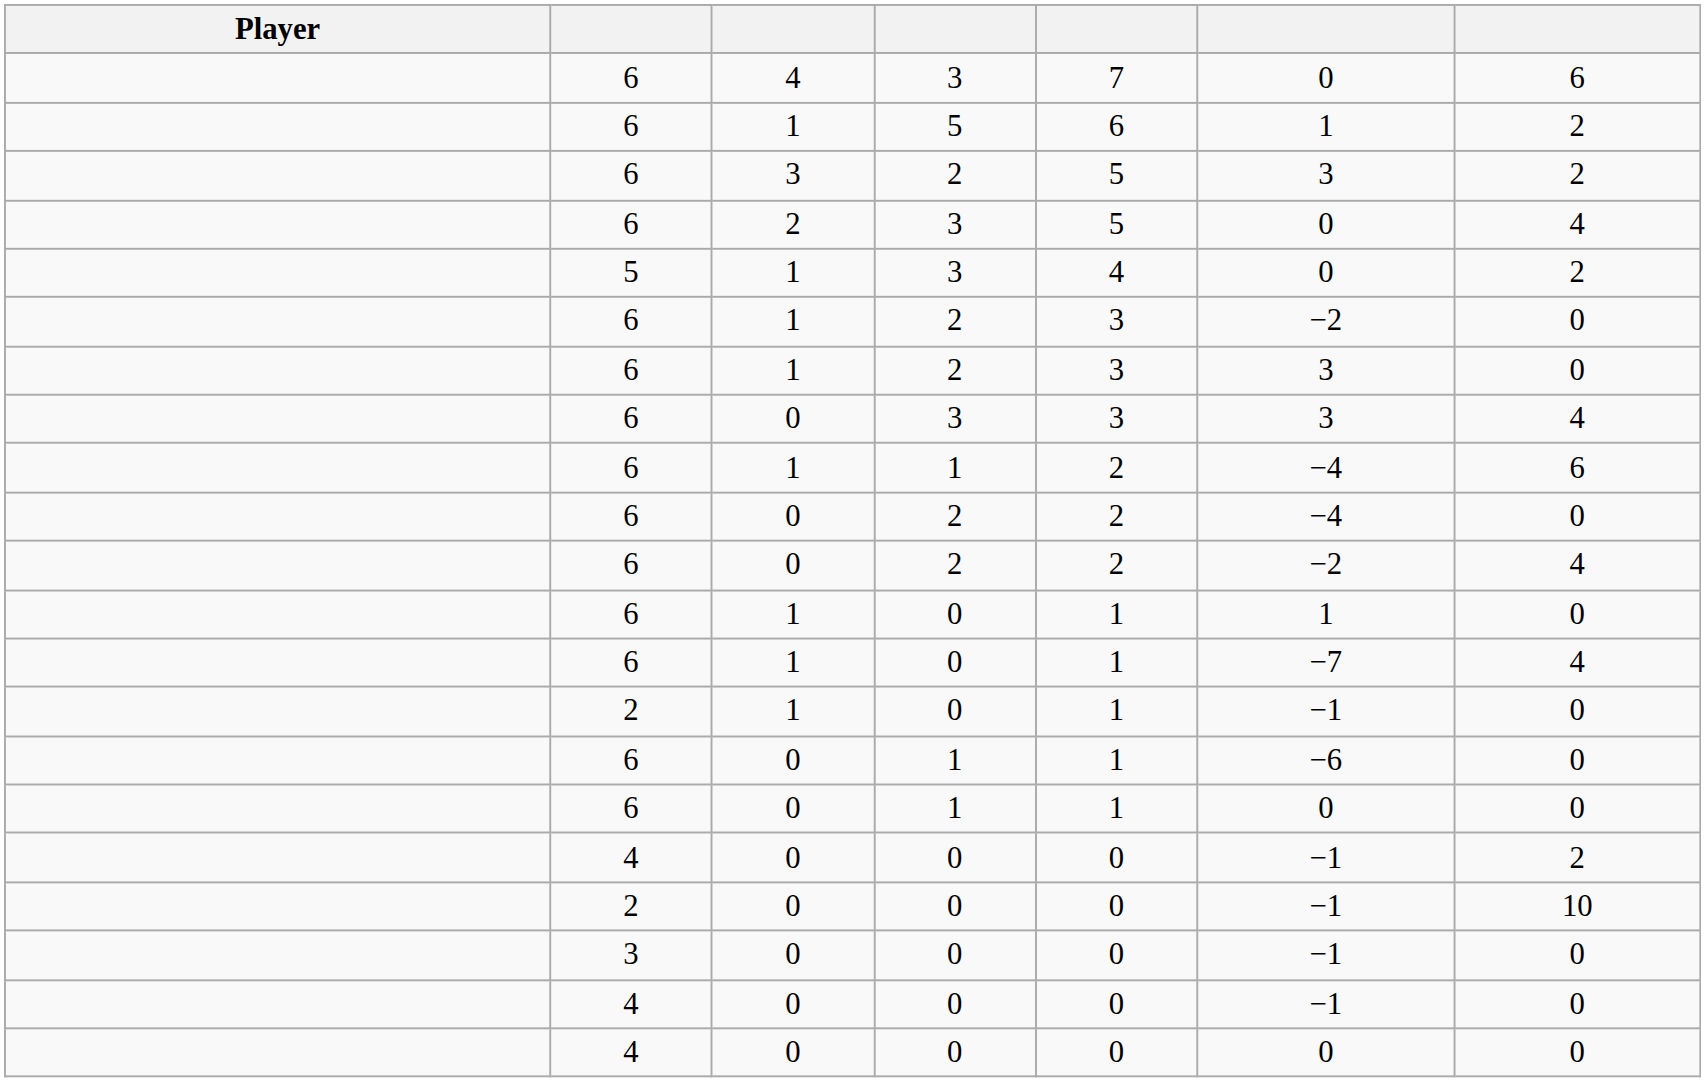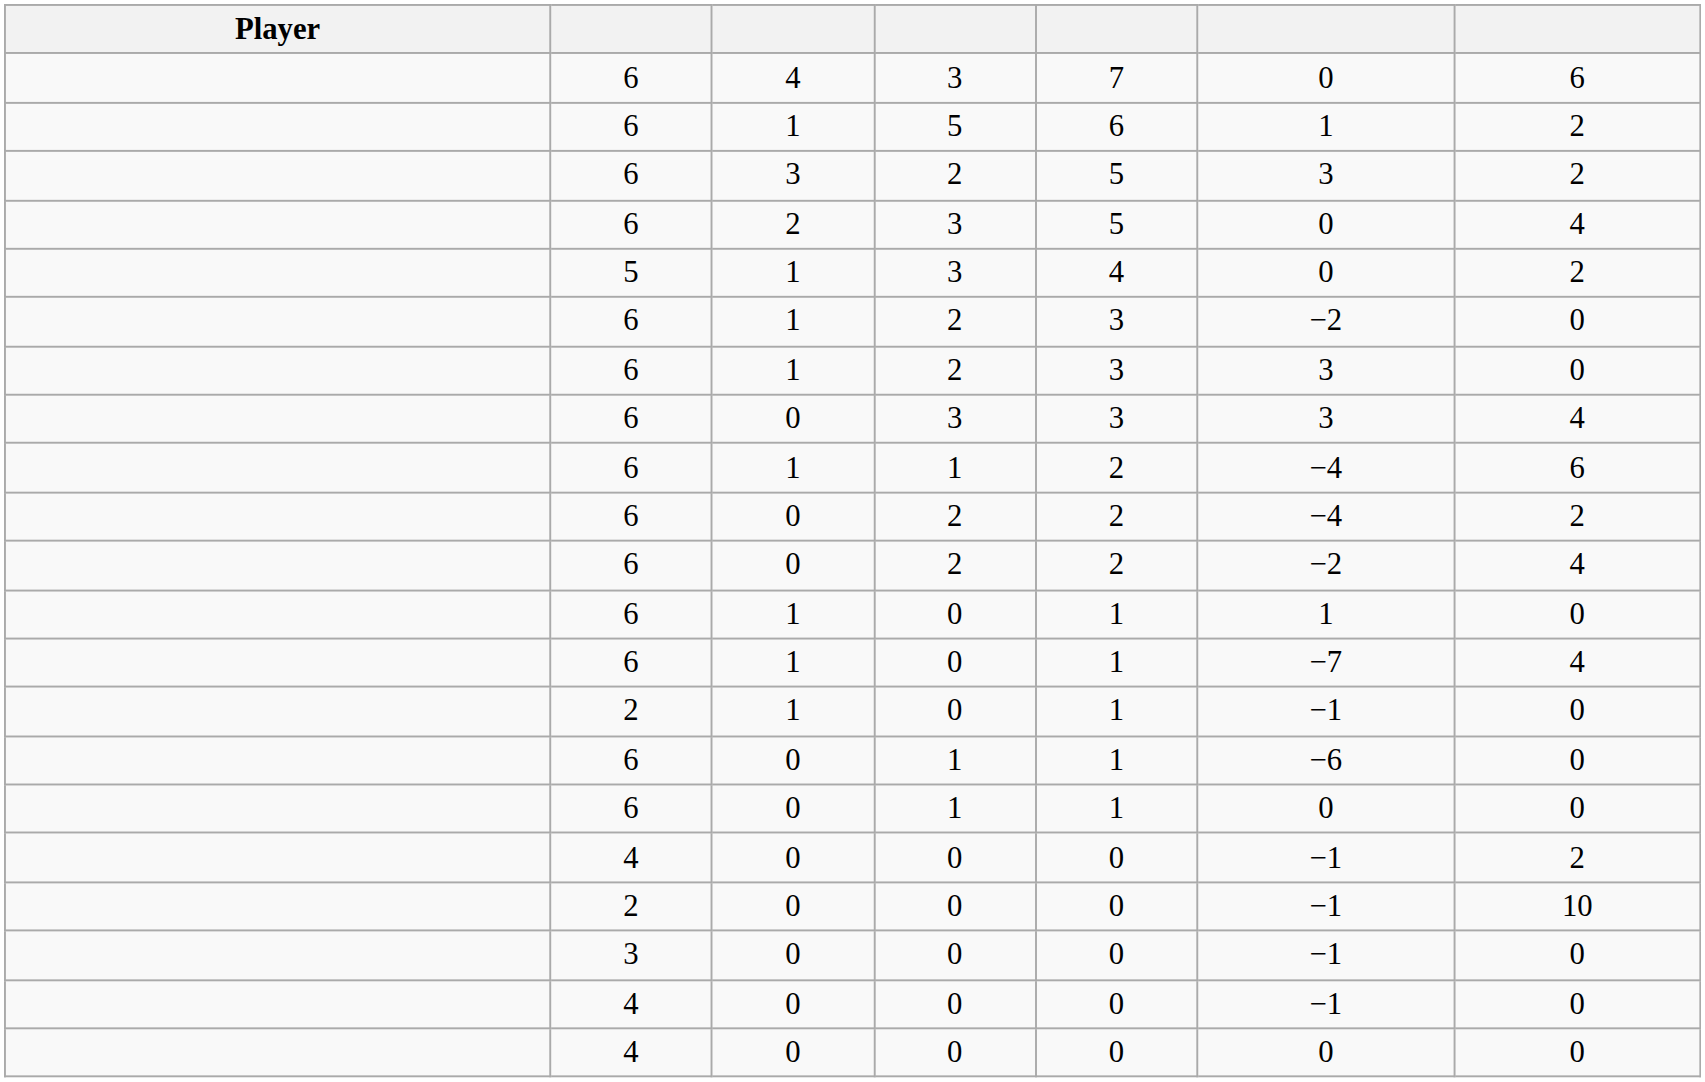(1577, 516) 0 -> (1577, 516) 2
